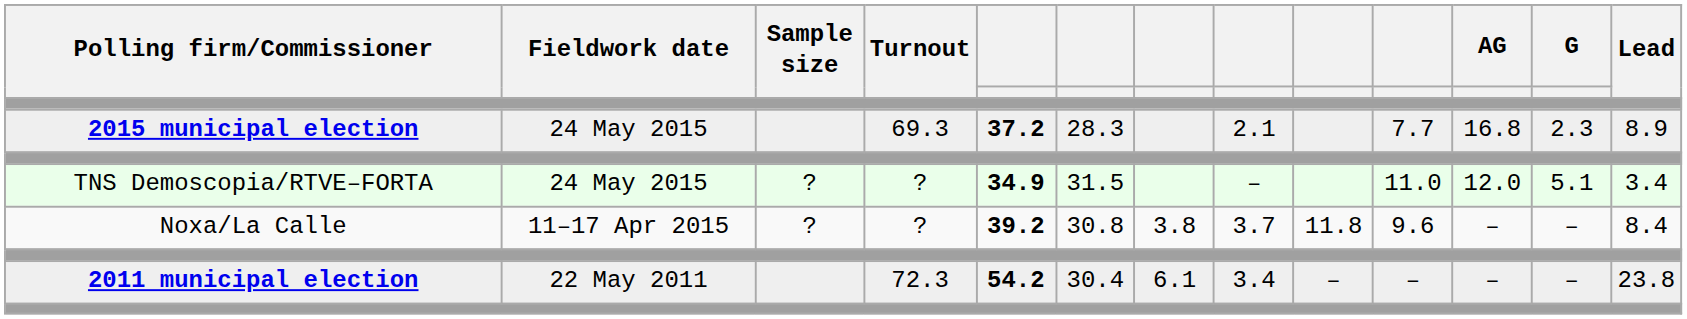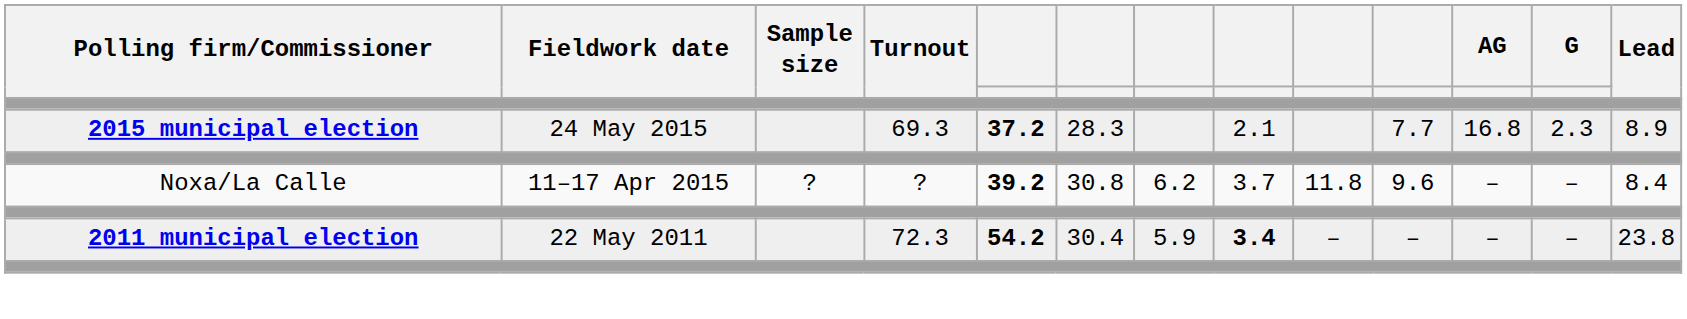- row: (253, 185)
(1175, 228) 3.8 -> (1175, 185) 6.2
(1175, 282) 6.1 -> (1175, 239) 5.9
(1254, 282) normal -> (1254, 239) bold
